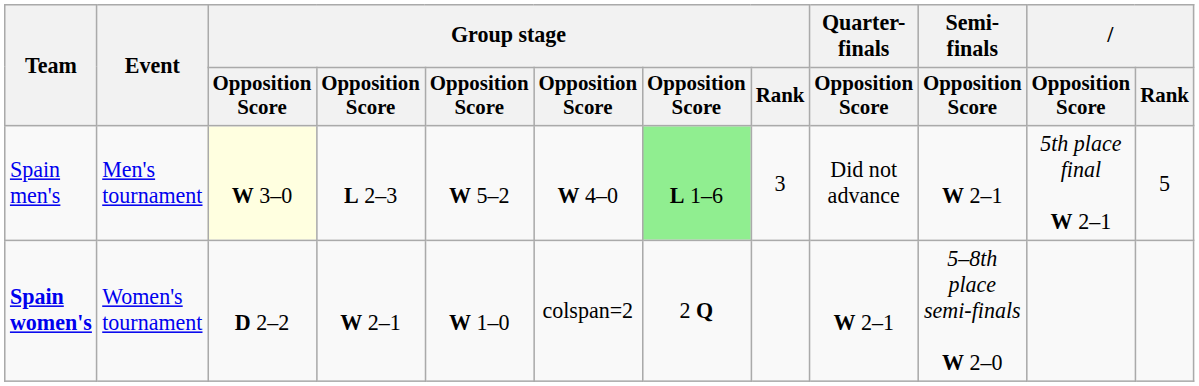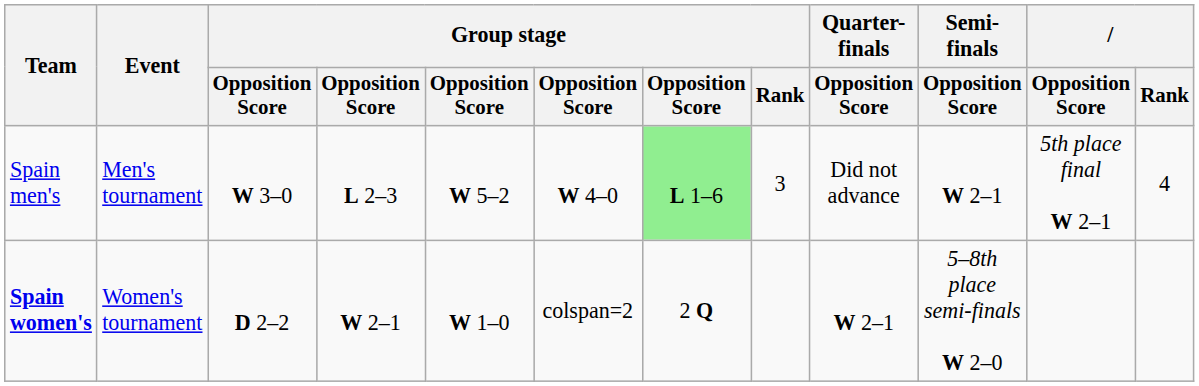(262, 196) lightyellow background -> (262, 196) no background
(1165, 183) 5 -> (1165, 183) 4
